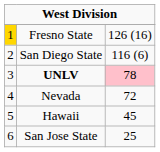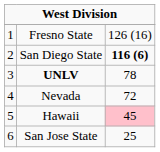(11, 34) gold background -> (11, 34) no background
(130, 55) normal -> (130, 55) bold
(130, 75) pink background -> (130, 75) no background
(130, 116) no background -> (130, 116) pink background
